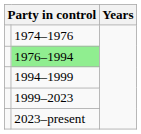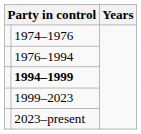(44, 56) lightgreen background -> (44, 56) no background
(44, 77) normal -> (44, 77) bold
